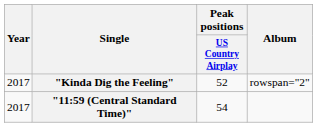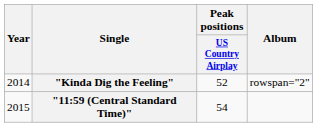(18, 82) 2017 -> (18, 82) 2014
(18, 107) 2017 -> (18, 107) 2015
